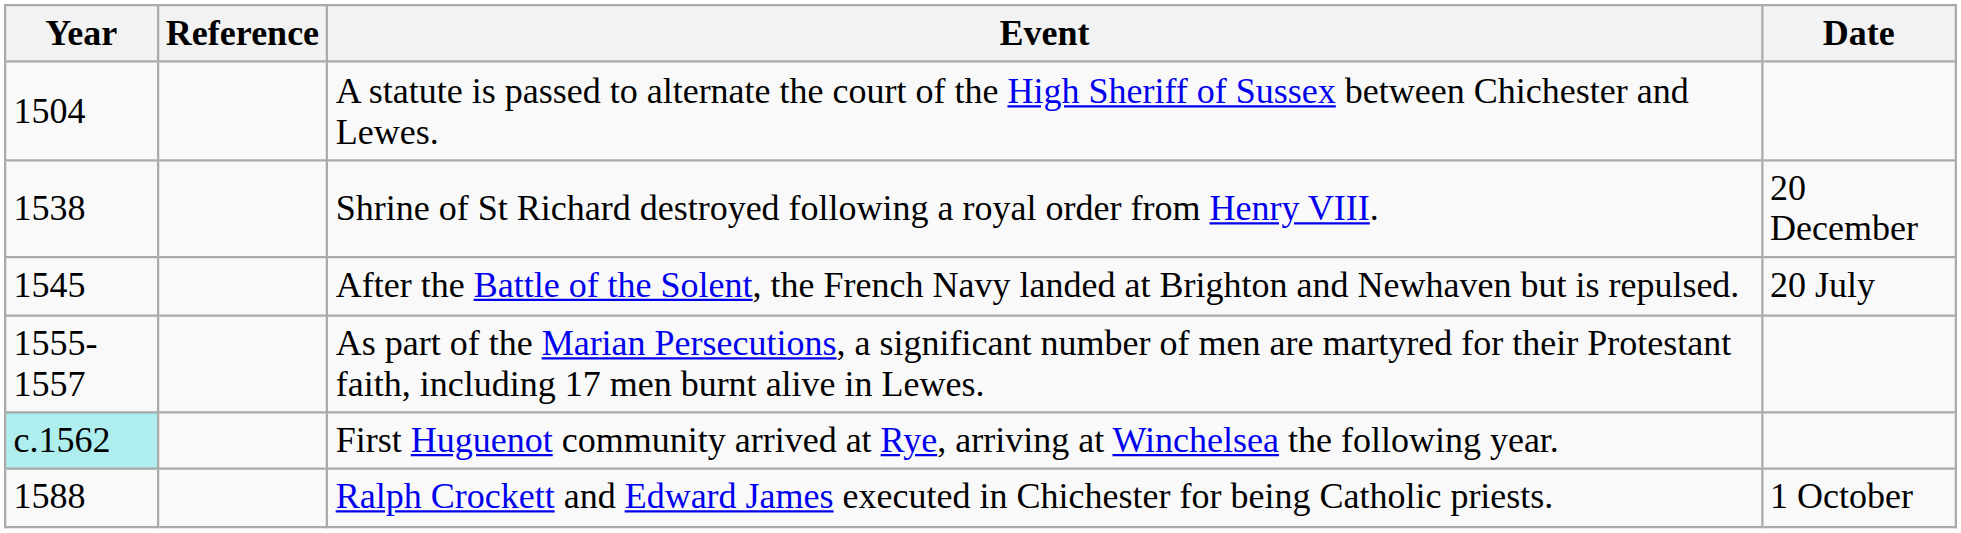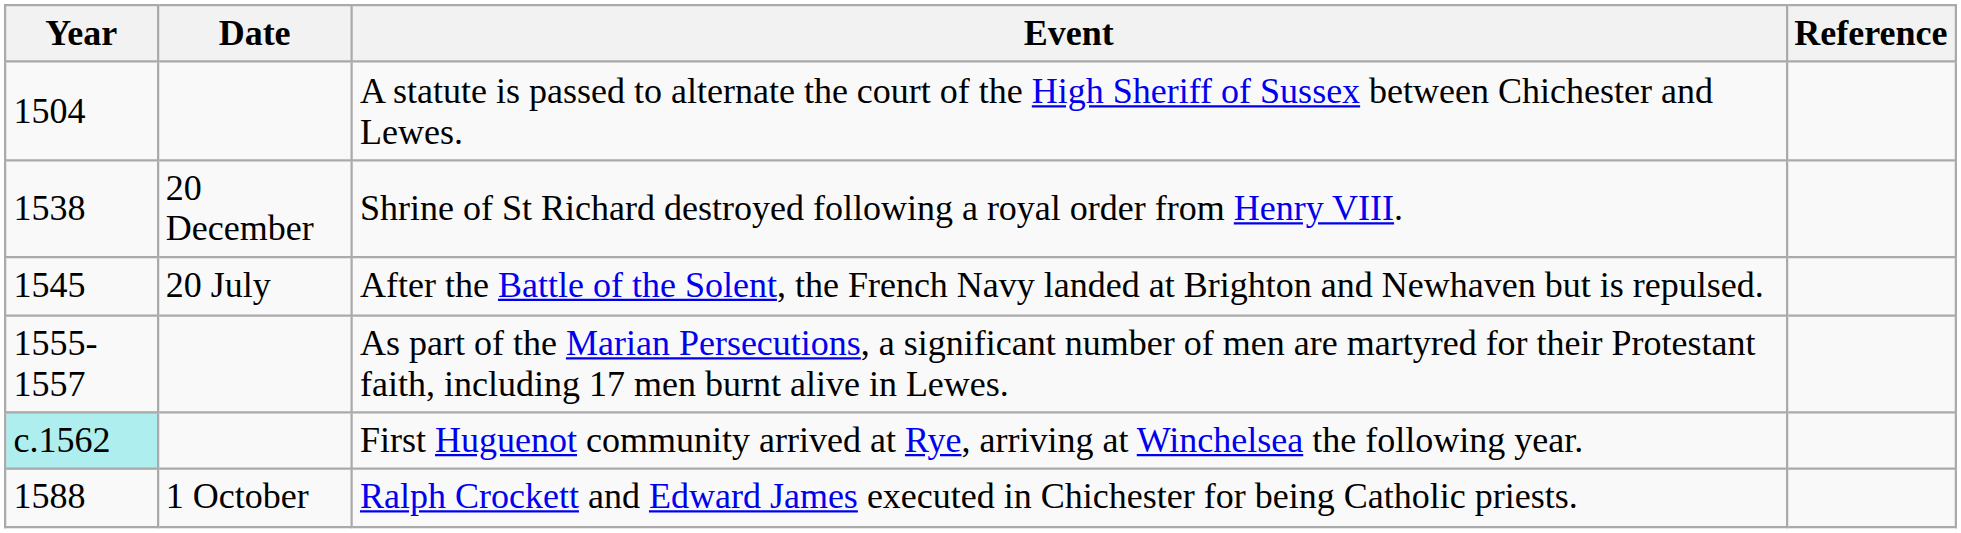columns swapped: (1859, 33) <-> (242, 33)
